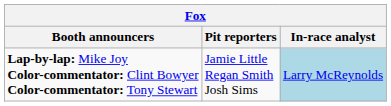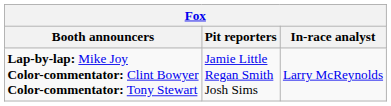(333, 74) lightblue background -> (333, 74) no background
